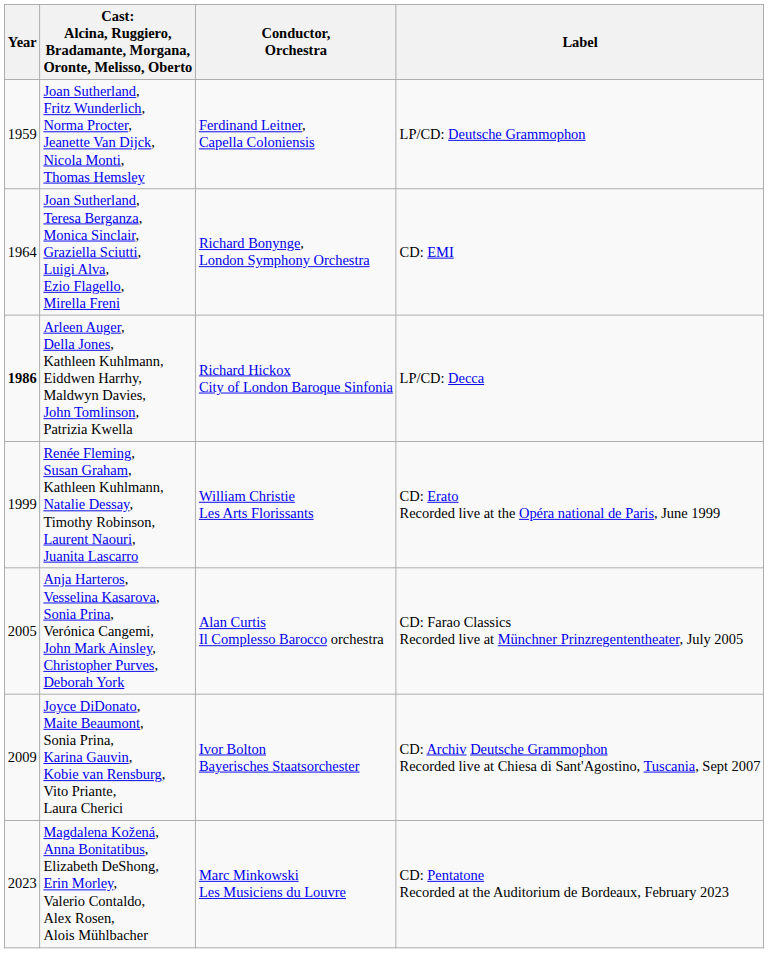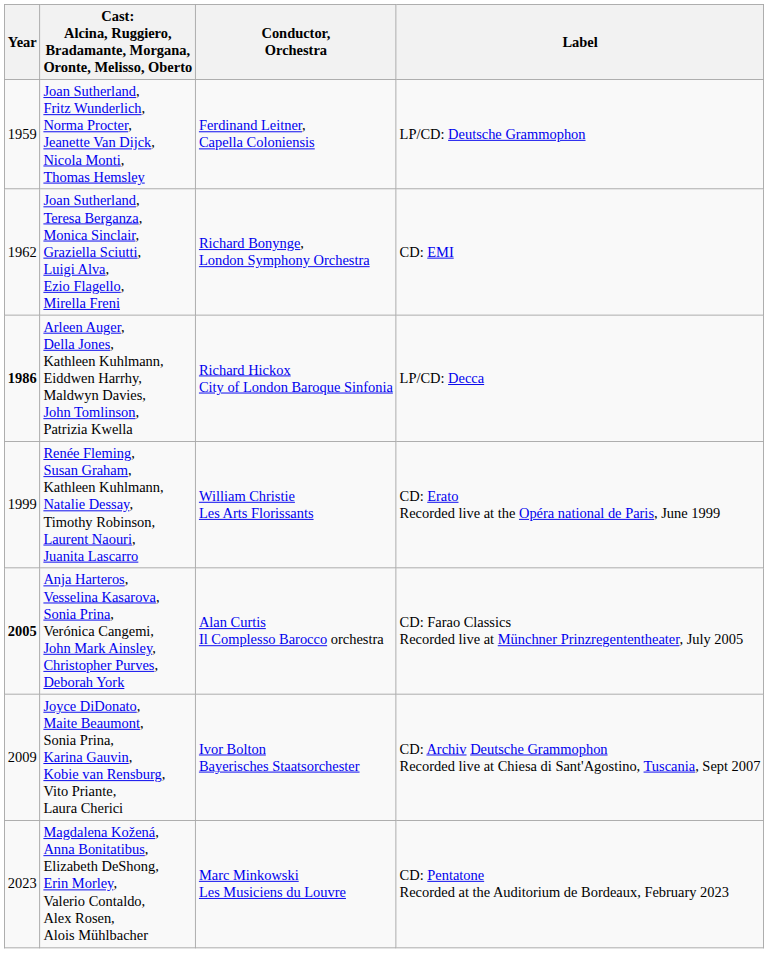(22, 252) 1964 -> (22, 252) 1962
(22, 631) normal -> (22, 631) bold
